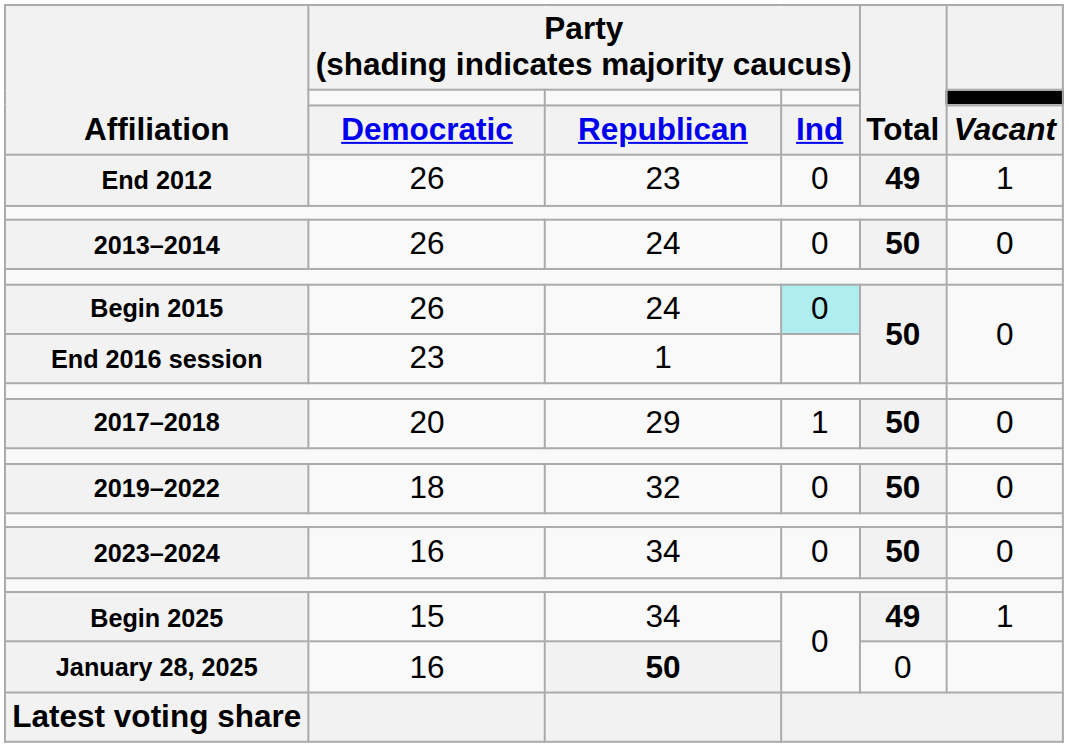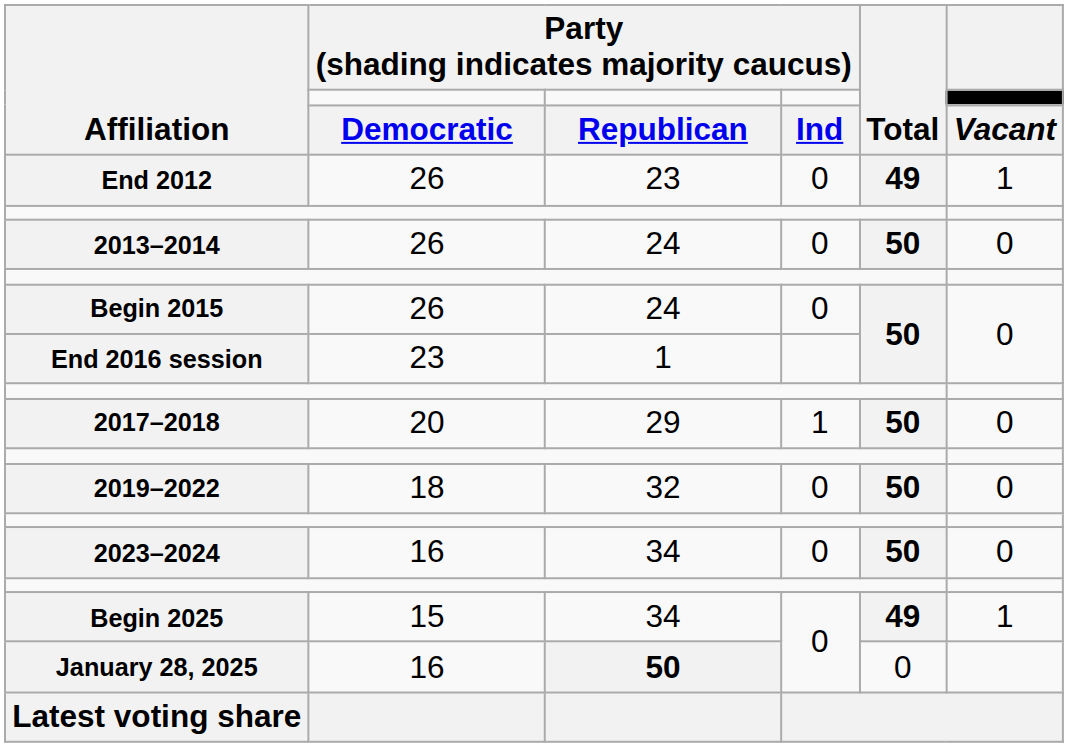(820, 308) paleturquoise background -> (820, 308) no background
